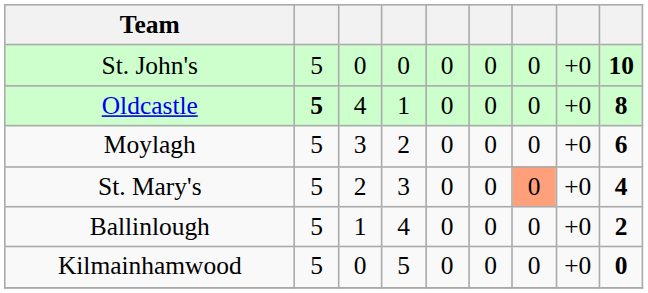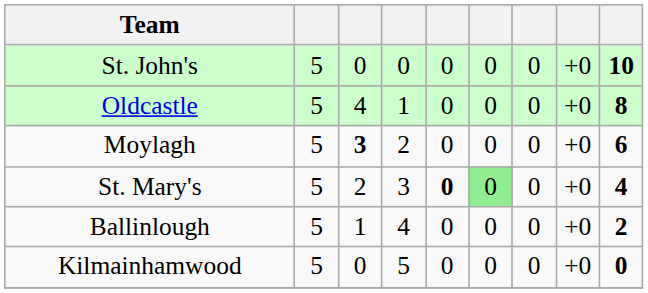(317, 105) bold -> (317, 105) normal
(360, 145) normal -> (360, 145) bold
(447, 186) normal -> (447, 186) bold
(491, 186) no background -> (491, 186) lightgreen background
(534, 186) lightsalmon background -> (534, 186) no background
